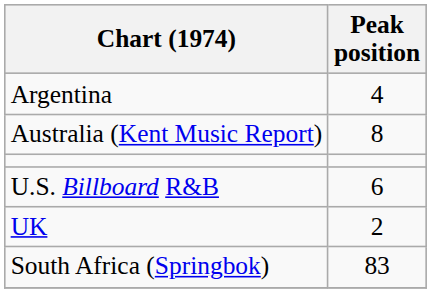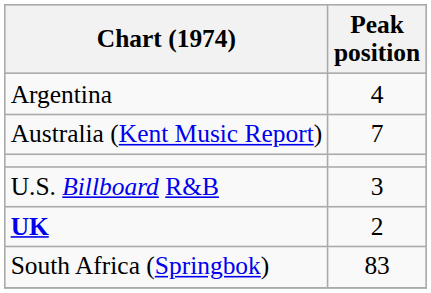(377, 133) 8 -> (377, 133) 7
(377, 186) 6 -> (377, 186) 3
(29, 226) normal -> (30, 226) bold
